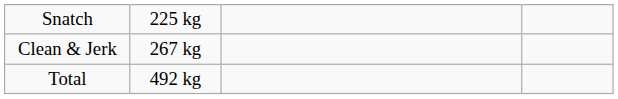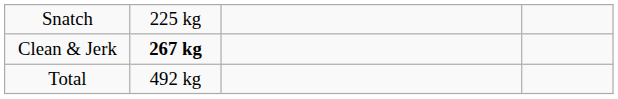(175, 49) normal -> (175, 49) bold
